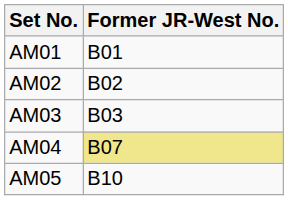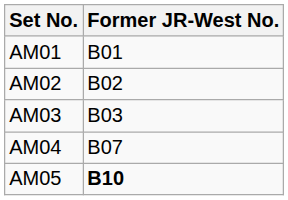(105, 147) khaki background -> (105, 147) no background
(105, 178) normal -> (106, 178) bold
